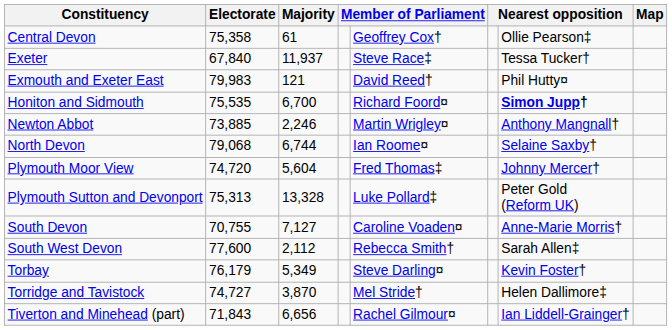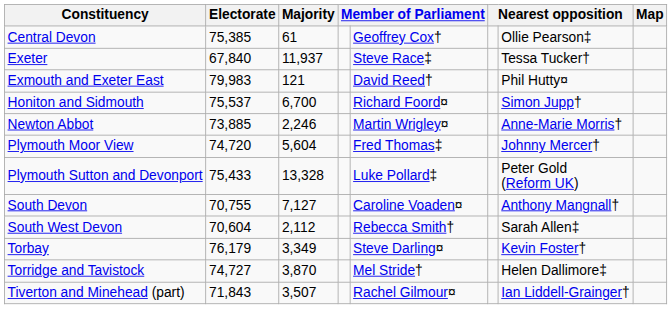(230, 37) 75,358 -> (230, 37) 75,385
(230, 102) 75,535 -> (230, 102) 75,537
(544, 102) bold -> (541, 102) normal
(560, 124) Anthony Mangnall† -> (562, 124) Anne-Marie Morris†
- row: (46, 146)
(230, 197) 75,313 -> (230, 175) 75,433
(562, 227) Anne-Marie Morris† -> (560, 205) Anthony Mangnall†
(230, 249) 77,600 -> (230, 227) 70,604
(299, 270) 5,349 -> (299, 249) 3,349
(299, 314) 6,656 -> (299, 292) 3,507
